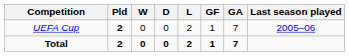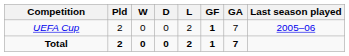(120, 28) bold -> (120, 28) normal
(212, 28) normal -> (212, 28) bold
